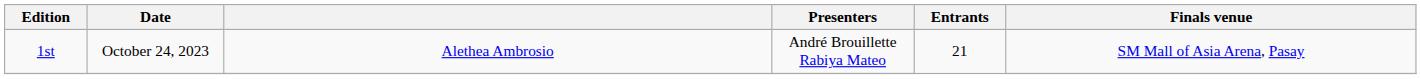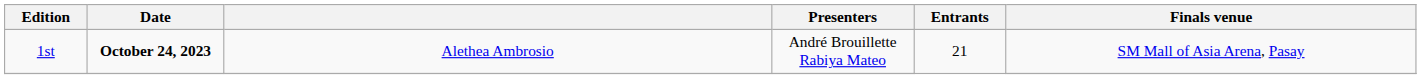(155, 51) normal -> (155, 51) bold
